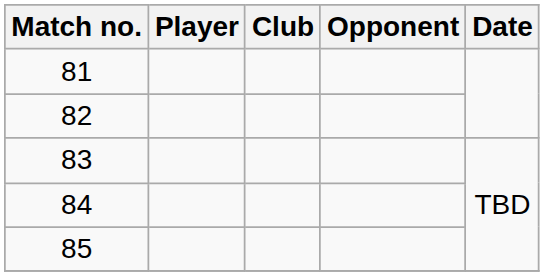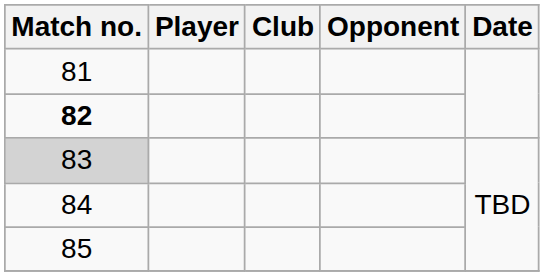(77, 115) normal -> (77, 115) bold
(77, 159) no background -> (77, 159) lightgrey background
